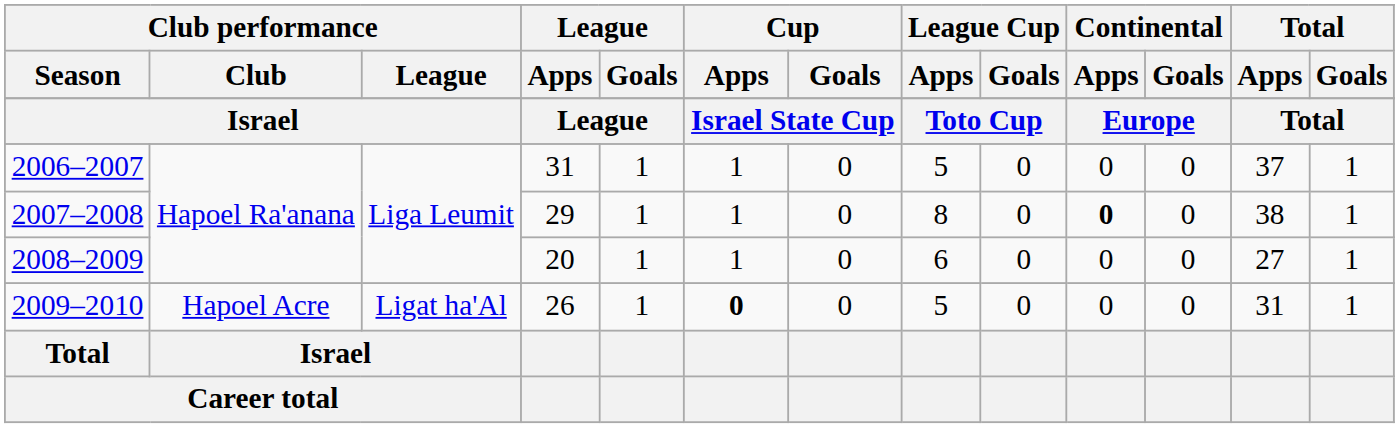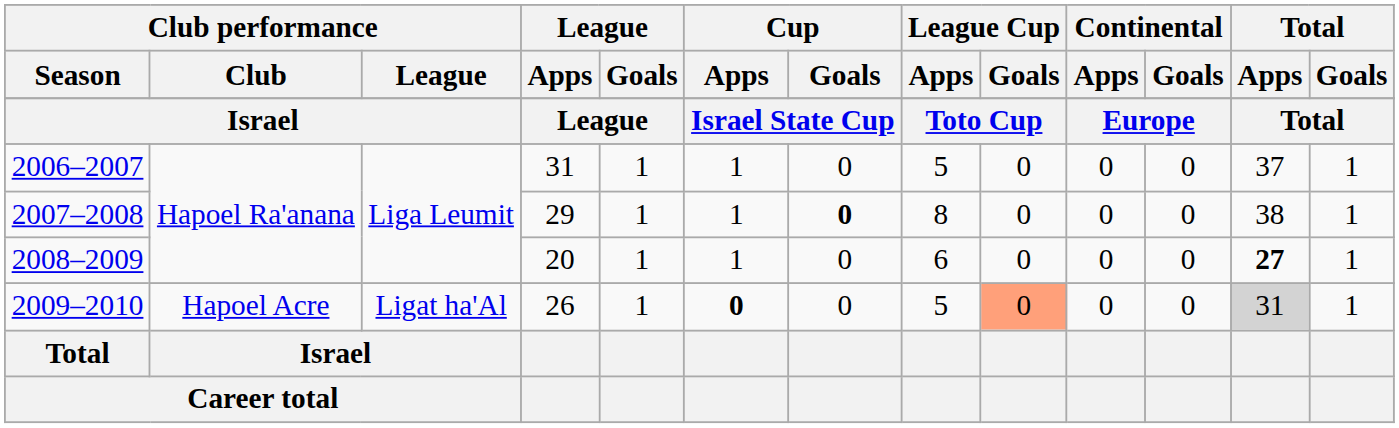(845, 213) normal -> (845, 213) bold
(1106, 213) bold -> (1106, 213) normal
(1270, 259) normal -> (1270, 259) bold
(1024, 306) no background -> (1024, 306) lightsalmon background
(1270, 306) no background -> (1270, 306) lightgrey background
